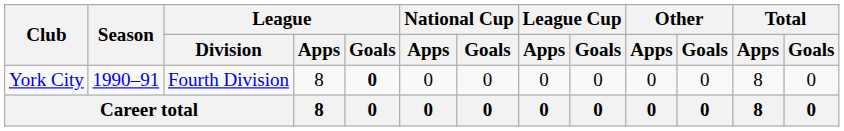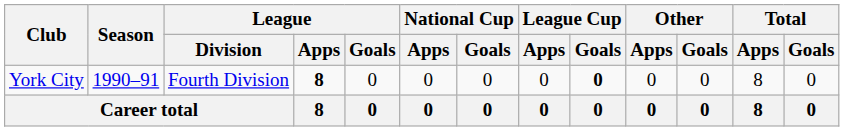(319, 79) normal -> (319, 79) bold
(372, 79) bold -> (372, 79) normal
(598, 79) normal -> (598, 79) bold
